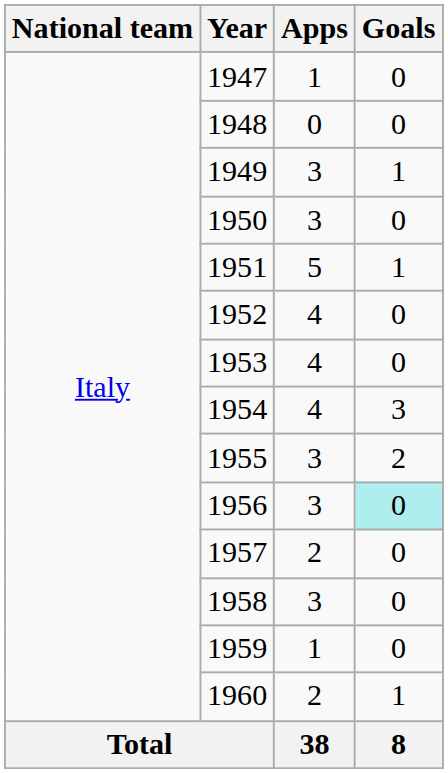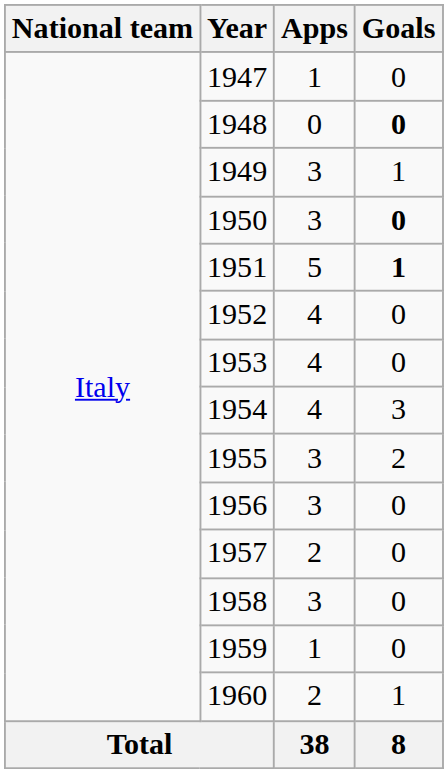(399, 123) normal -> (399, 123) bold
(399, 219) normal -> (399, 219) bold
(399, 266) normal -> (399, 266) bold
(399, 505) paleturquoise background -> (399, 505) no background
